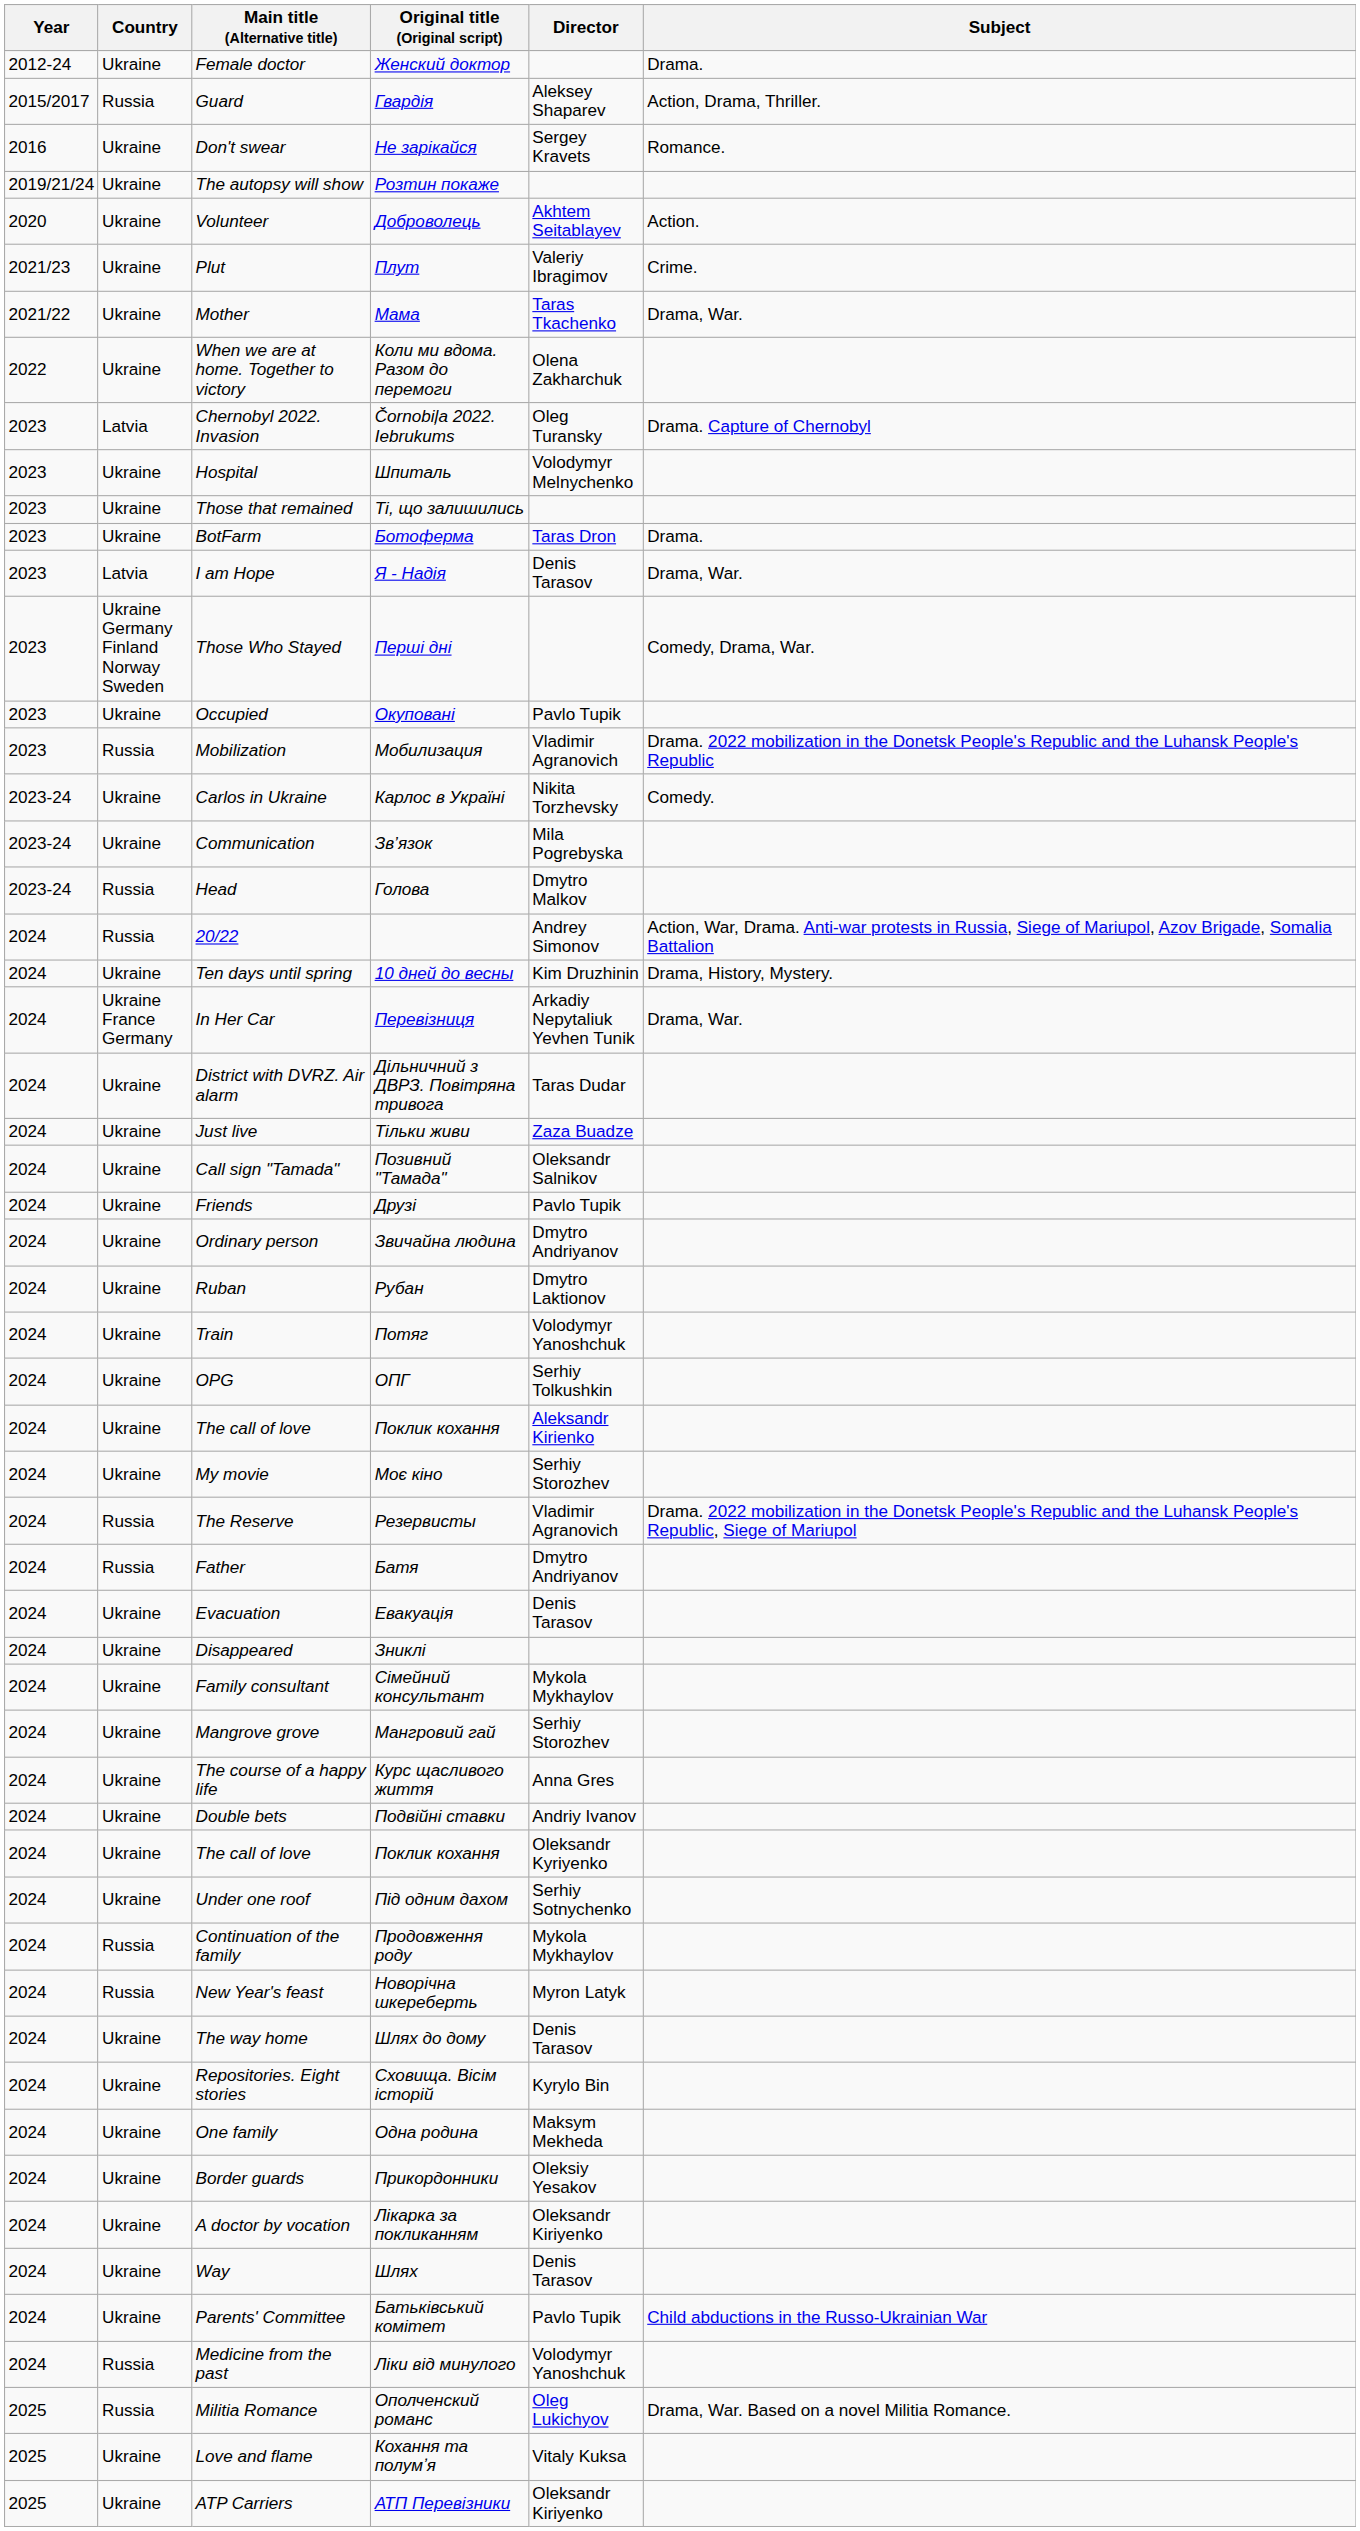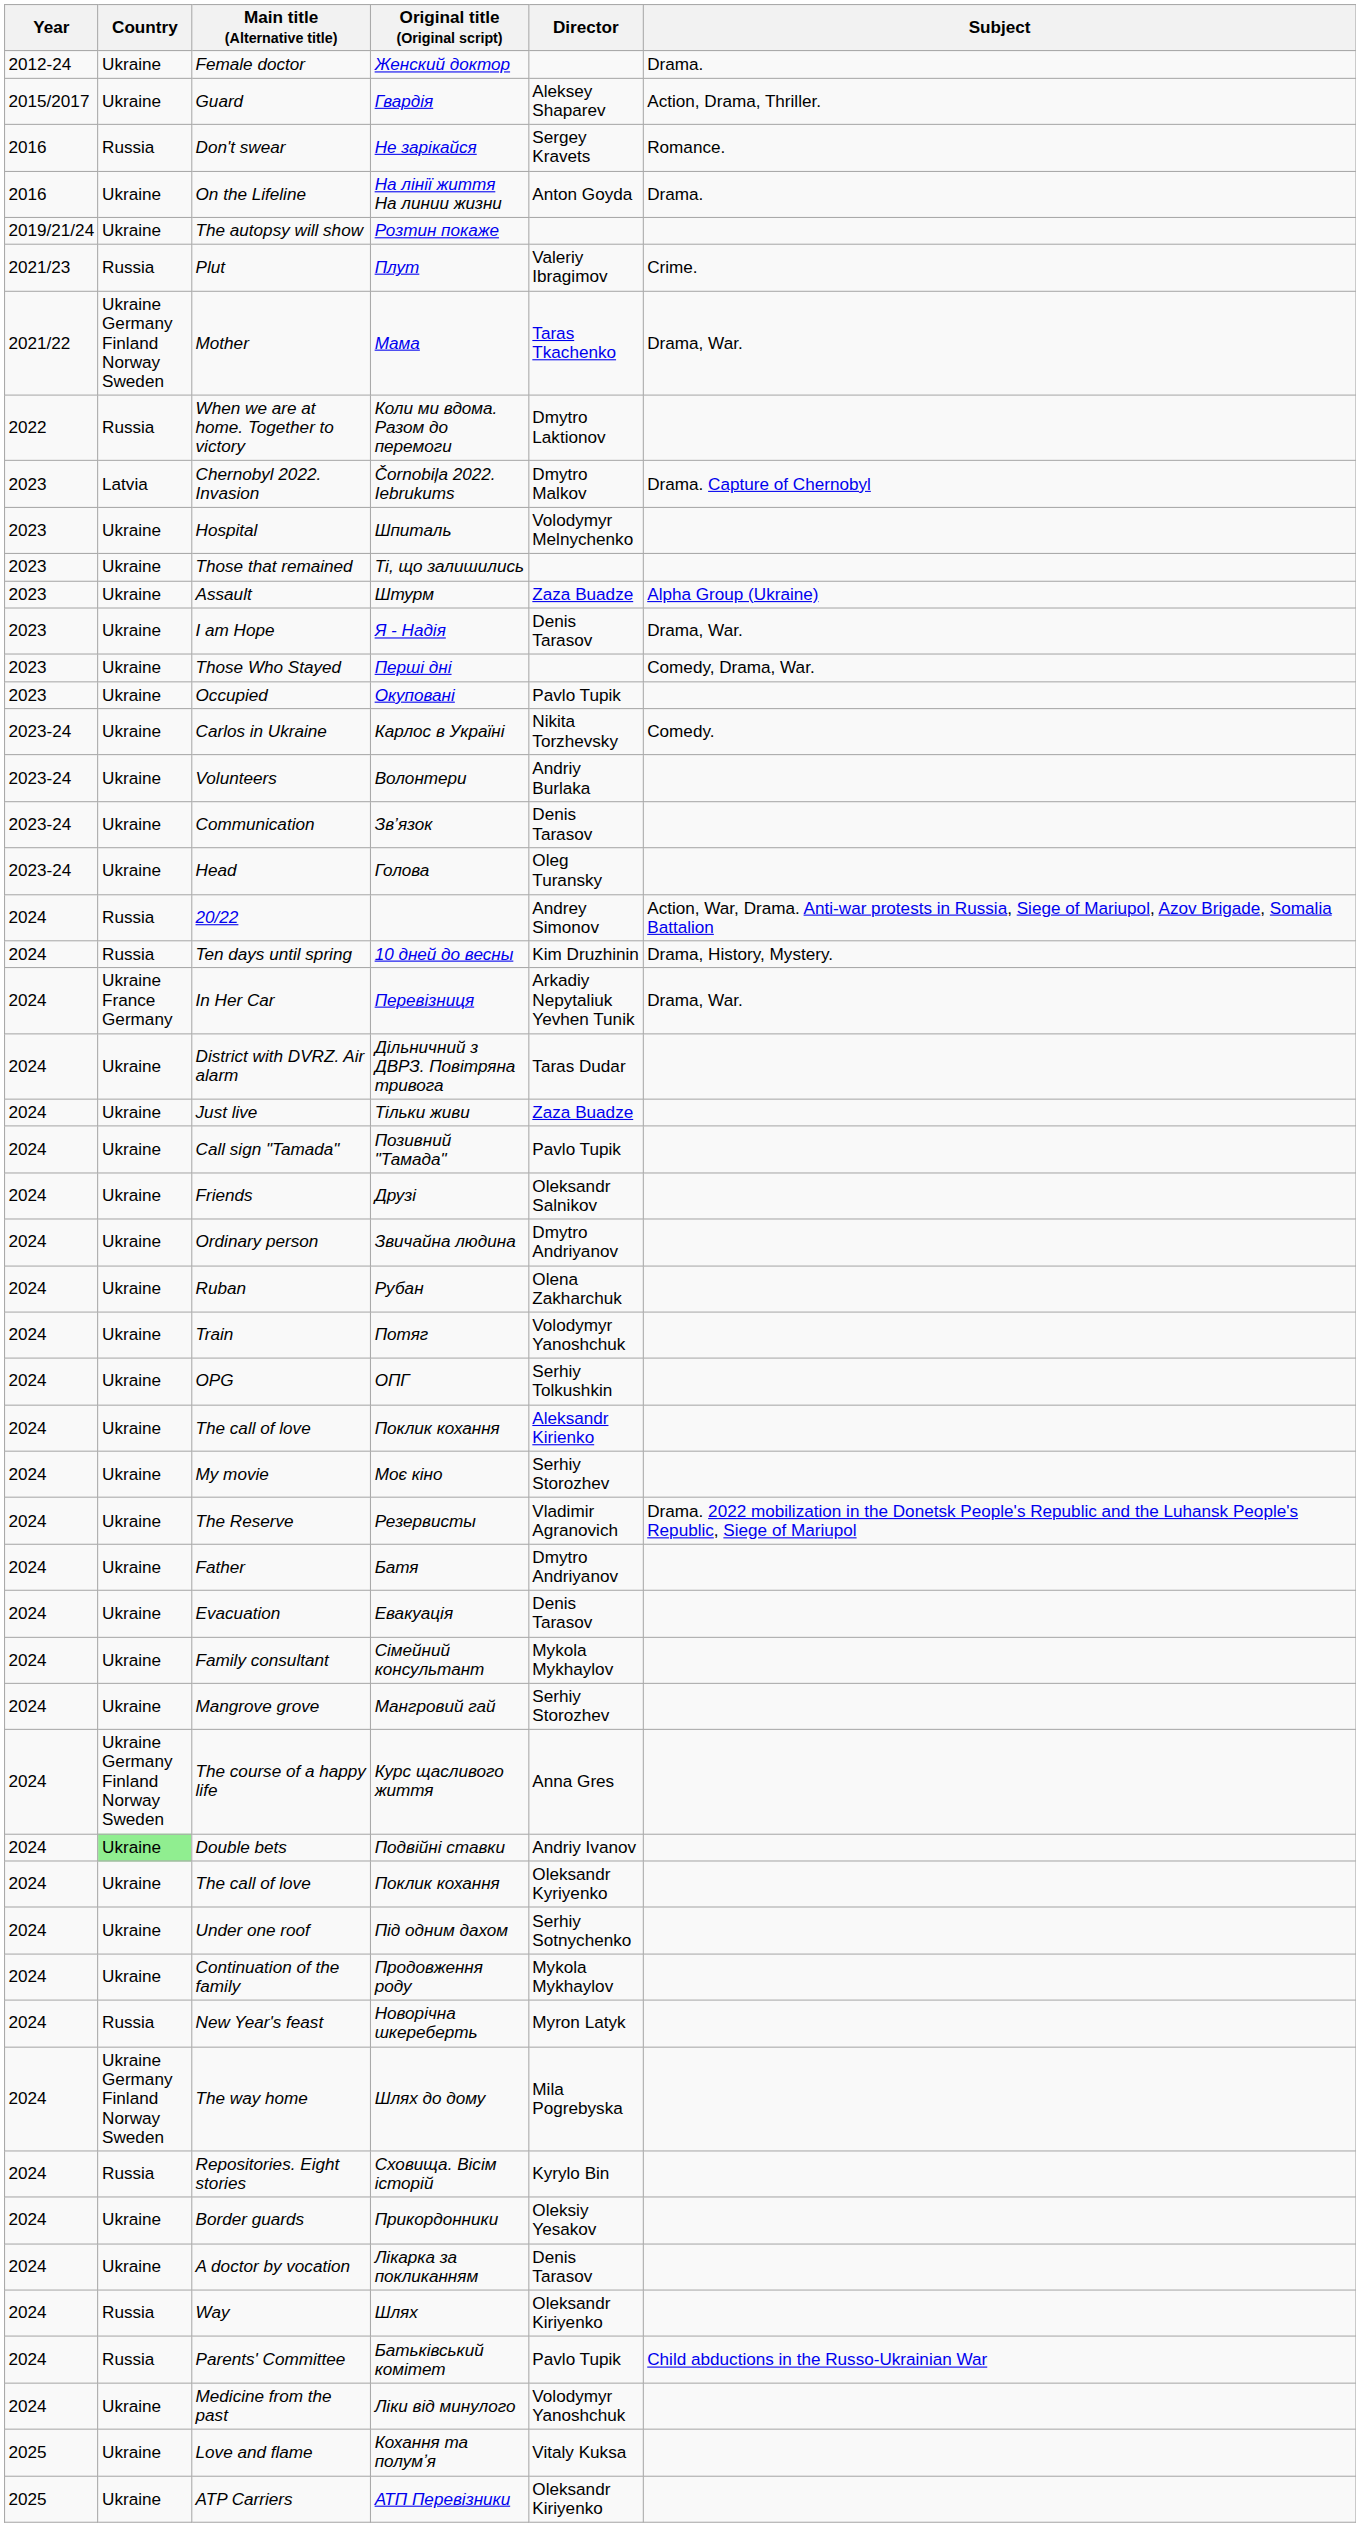(128, 101) Russia -> (132, 101) Ukraine
(132, 147) Ukraine -> (128, 147) Russia
+ row: (251, 194)
- row: (232, 221)
(132, 267) Ukraine -> (128, 267) Russia
(132, 314) Ukraine -> (137, 342) Ukraine Germany Finland Norway Sweden
(132, 370) Ukraine -> (128, 427) Russia
(577, 370) Olena Zakharchuk -> (569, 427) Dmytro Laktionov
(567, 426) Oleg Turansky -> (560, 483) Dmytro Malkov
- row: (228, 536)
+ row: (224, 594)
(125, 573) Latvia -> (132, 631) Ukraine
(137, 648) Ukraine Germany Finland Norway Sweden -> (132, 667) Ukraine
- row: (241, 751)
+ row: (236, 778)
(578, 843) Mila Pogrebyska -> (562, 824) Denis Tarasov
(128, 890) Russia -> (132, 870) Ukraine
(560, 890) Dmytro Malkov -> (567, 870) Oleg Turansky
(132, 973) Ukraine -> (128, 954) Russia
(571, 1168) Oleksandr Salnikov -> (577, 1149) Pavlo Tupik
(577, 1205) Pavlo Tupik -> (571, 1195) Oleksandr Salnikov
(569, 1288) Dmytro Laktionov -> (577, 1288) Olena Zakharchuk
(128, 1520) Russia -> (132, 1520) Ukraine
(128, 1567) Russia -> (132, 1567) Ukraine
- row: (244, 1650)
(132, 1779) Ukraine -> (137, 1781) Ukraine Germany Finland Norway Sweden
(132, 1816) no background -> (132, 1847) lightgreen background
(128, 1946) Russia -> (132, 1976) Ukraine
(132, 2039) Ukraine -> (137, 2098) Ukraine Germany Finland Norway Sweden
(562, 2039) Denis Tarasov -> (578, 2098) Mila Pogrebyska
(132, 2085) Ukraine -> (128, 2173) Russia
- row: (236, 2131)
(571, 2224) Oleksandr Kiriyenko -> (562, 2266) Denis Tarasov
(132, 2271) Ukraine -> (128, 2313) Russia
(562, 2271) Denis Tarasov -> (571, 2313) Oleksandr Kiriyenko
(132, 2317) Ukraine -> (128, 2359) Russia
(128, 2364) Russia -> (132, 2406) Ukraine
- row: (256, 2410)
